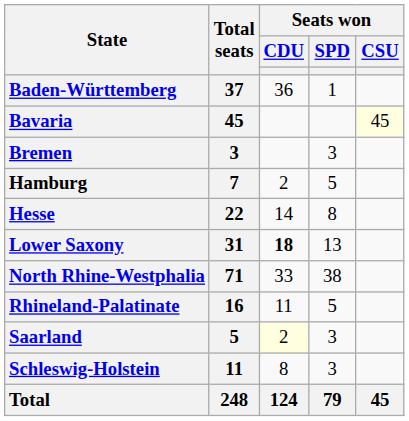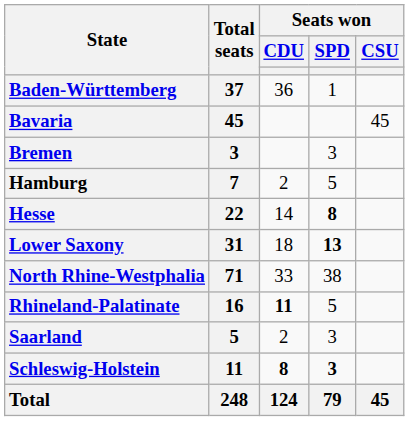(380, 121) lightyellow background -> (380, 121) no background
(332, 214) normal -> (332, 214) bold
(284, 245) bold -> (284, 245) normal
(332, 245) normal -> (332, 245) bold
(284, 306) normal -> (284, 306) bold
(284, 337) lightyellow background -> (284, 337) no background
(284, 368) normal -> (284, 368) bold
(332, 368) normal -> (332, 368) bold
